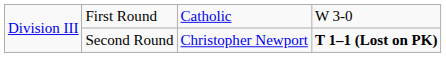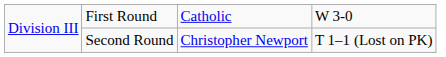(376, 40) bold -> (374, 40) normal
